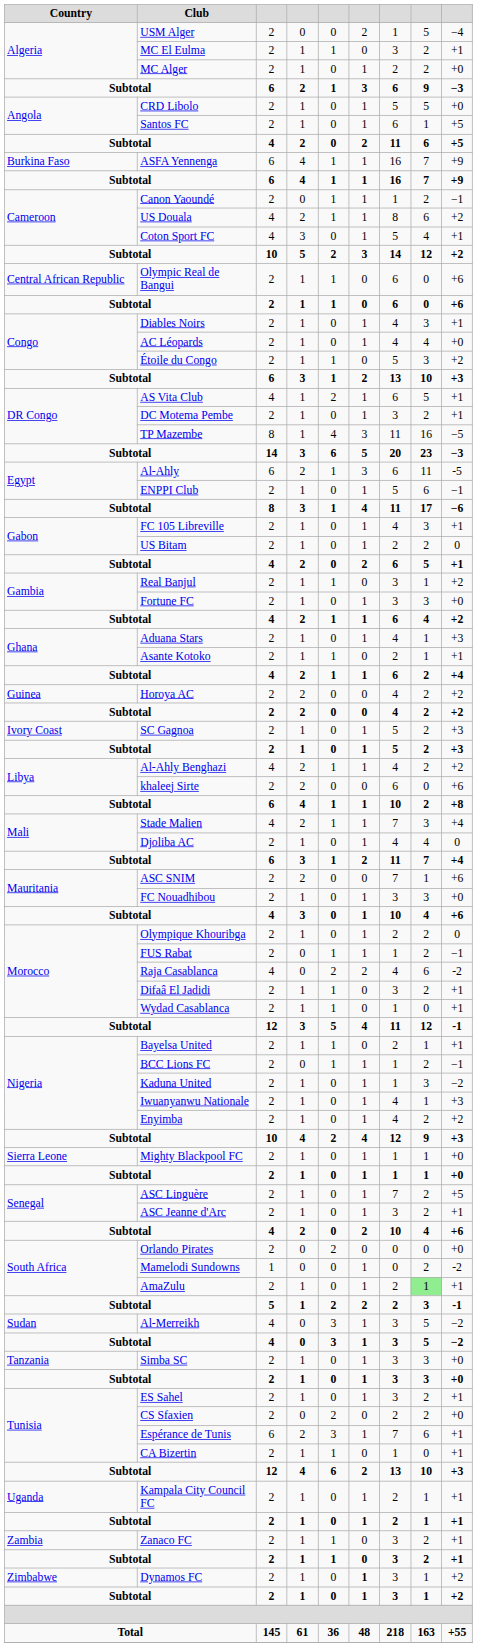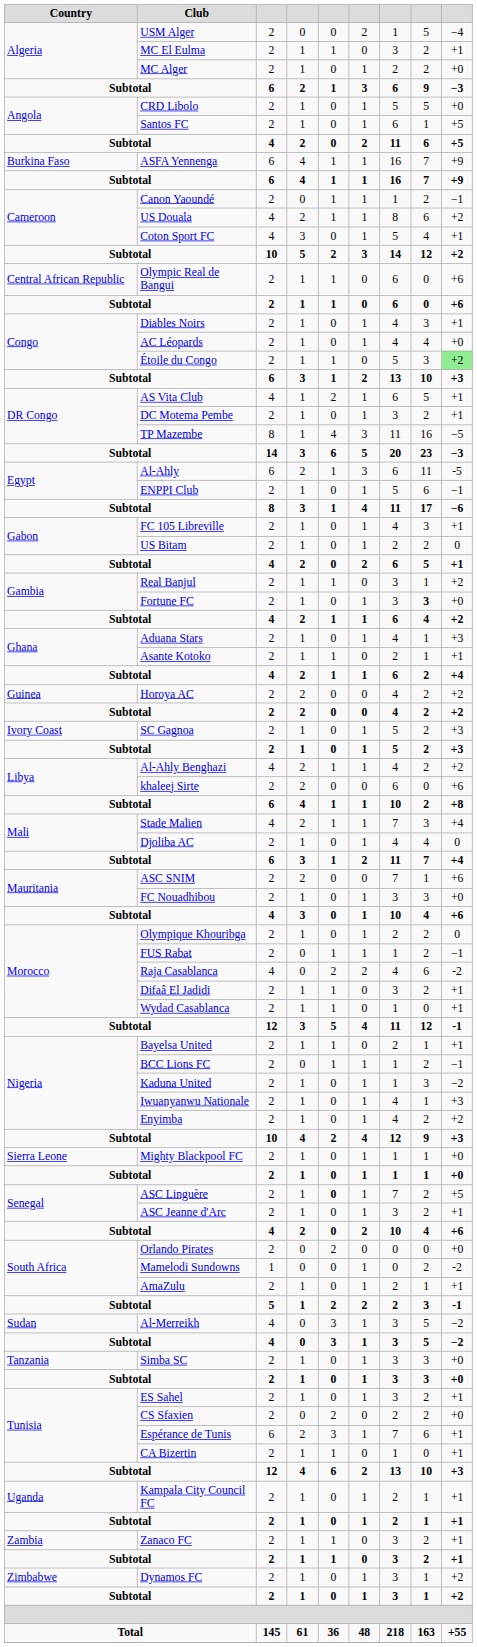(457, 360) no background -> (457, 360) lightgreen background
(426, 601) normal -> (426, 601) bold
(333, 1193) normal -> (333, 1193) bold
(426, 1286) lightgreen background -> (426, 1286) no background
(364, 1577) bold -> (364, 1577) normal
